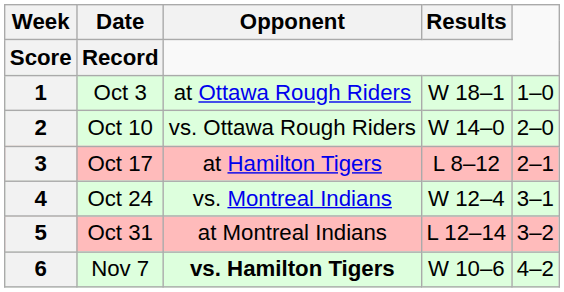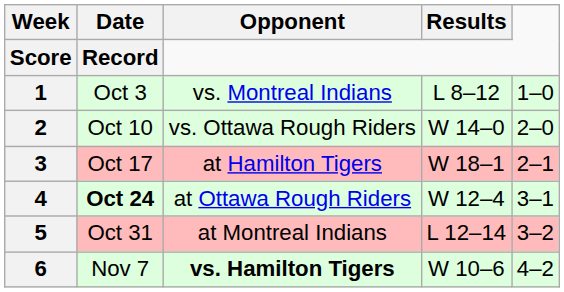(292, 92) at Ottawa Rough Riders -> (292, 92) vs. Montreal Indians
(466, 92) W 18–1 -> (466, 92) L 8–12
(466, 163) L 8–12 -> (466, 163) W 18–1
(120, 198) normal -> (120, 198) bold
(292, 198) vs. Montreal Indians -> (292, 198) at Ottawa Rough Riders
